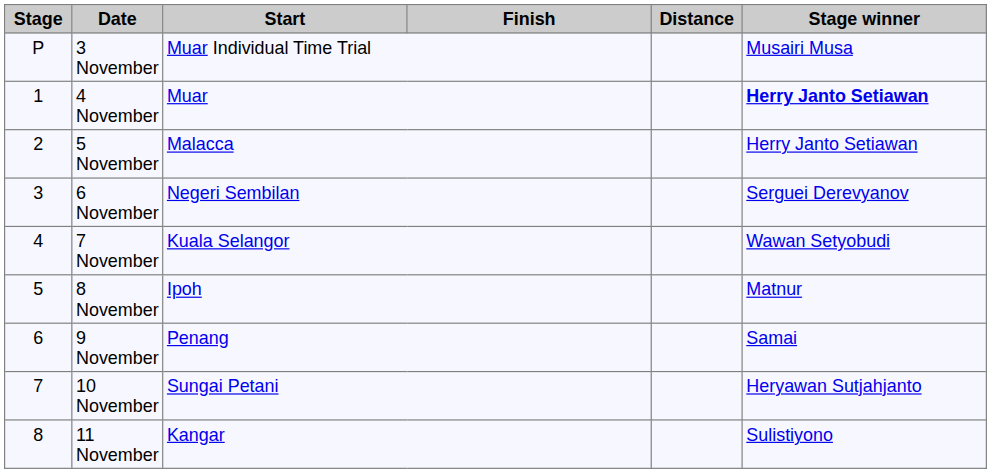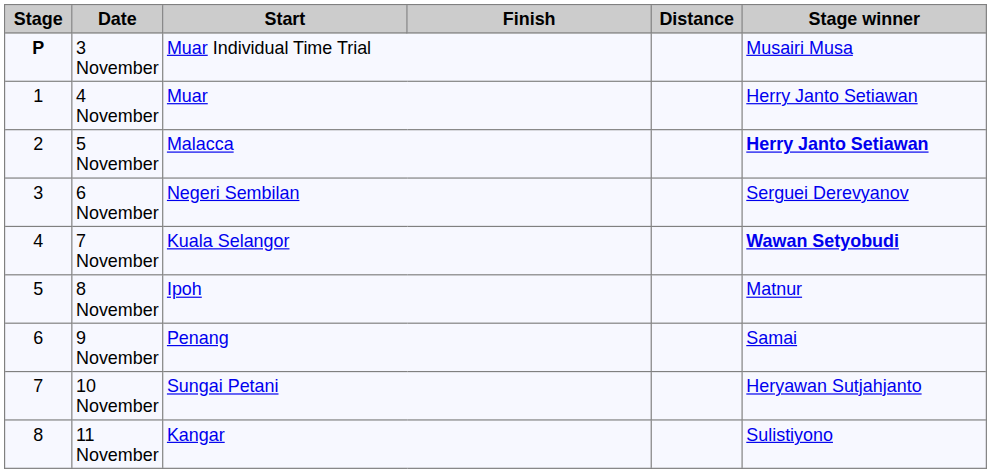(38, 47) normal -> (38, 47) bold
(837, 95) bold -> (832, 95) normal
(832, 144) normal -> (837, 144) bold
(818, 241) normal -> (823, 241) bold
